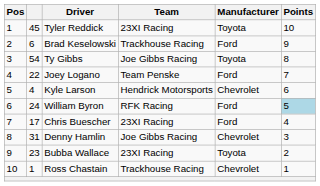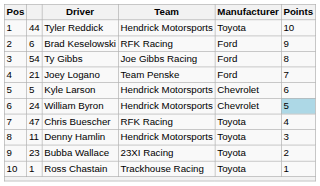(34, 27) 45 -> (34, 27) 44
(147, 27) 23XI Racing -> (167, 27) Hendrick Motorsports
(162, 43) Trackhouse Racing -> (147, 43) RFK Racing
(232, 58) Toyota -> (227, 58) Ford
(34, 74) 22 -> (34, 74) 21
(32, 90) 4 -> (32, 90) 5
(147, 105) RFK Racing -> (167, 105) Hendrick Motorsports
(227, 105) Ford -> (238, 105) Chevrolet
(34, 121) 17 -> (34, 121) 47
(147, 121) 23XI Racing -> (147, 121) RFK Racing
(227, 121) Ford -> (232, 121) Toyota
(34, 137) 31 -> (34, 137) 11
(159, 137) Joe Gibbs Racing -> (167, 137) Hendrick Motorsports
(238, 137) Chevrolet -> (232, 137) Toyota
(238, 168) Chevrolet -> (232, 168) Toyota
